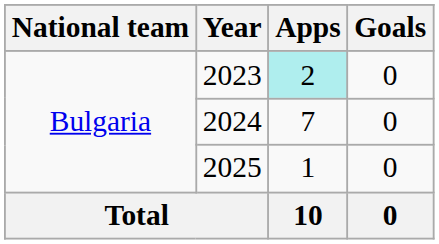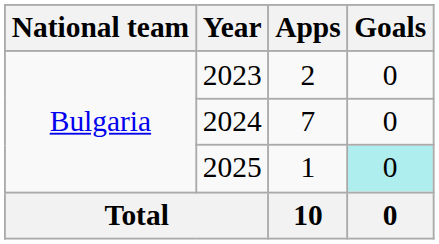(308, 74) paleturquoise background -> (308, 74) no background
(390, 167) no background -> (390, 167) paleturquoise background
